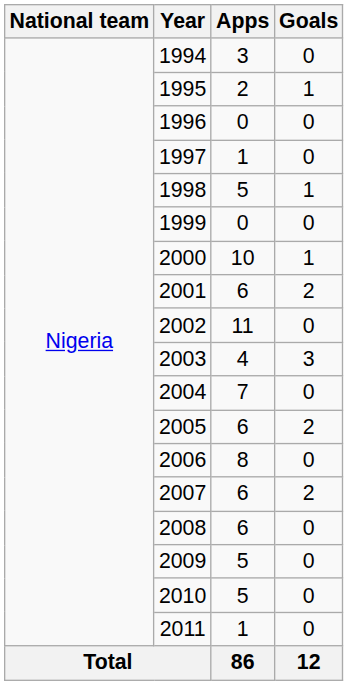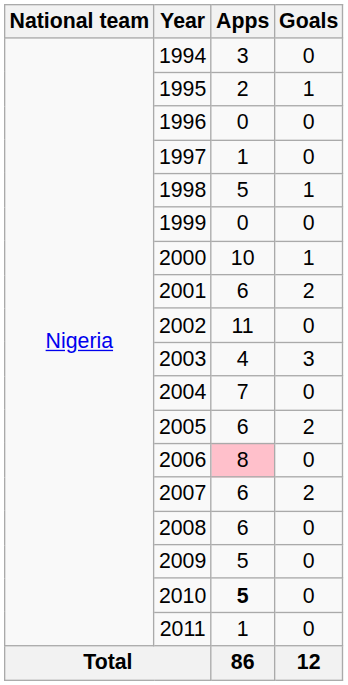(243, 460) no background -> (243, 460) pink background
(243, 595) normal -> (243, 595) bold
